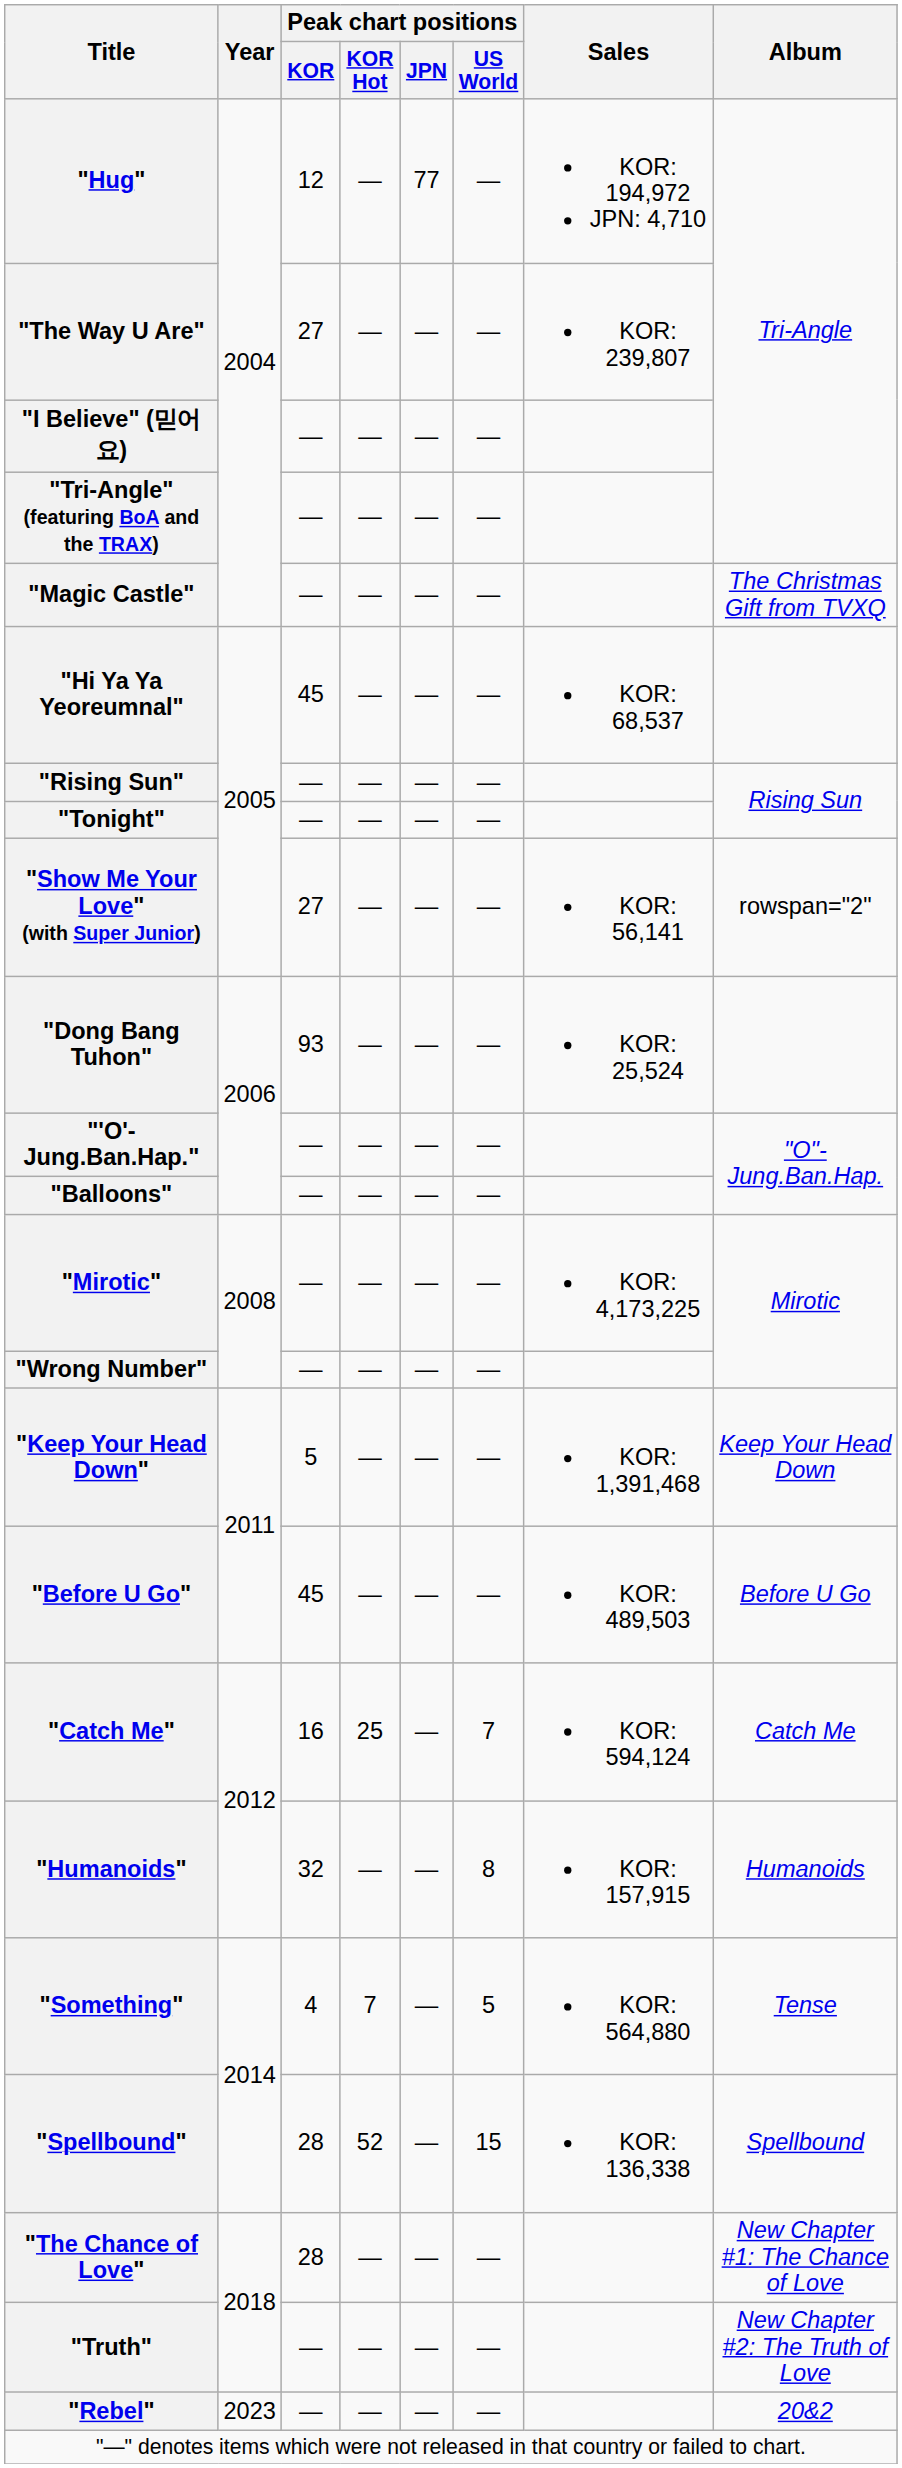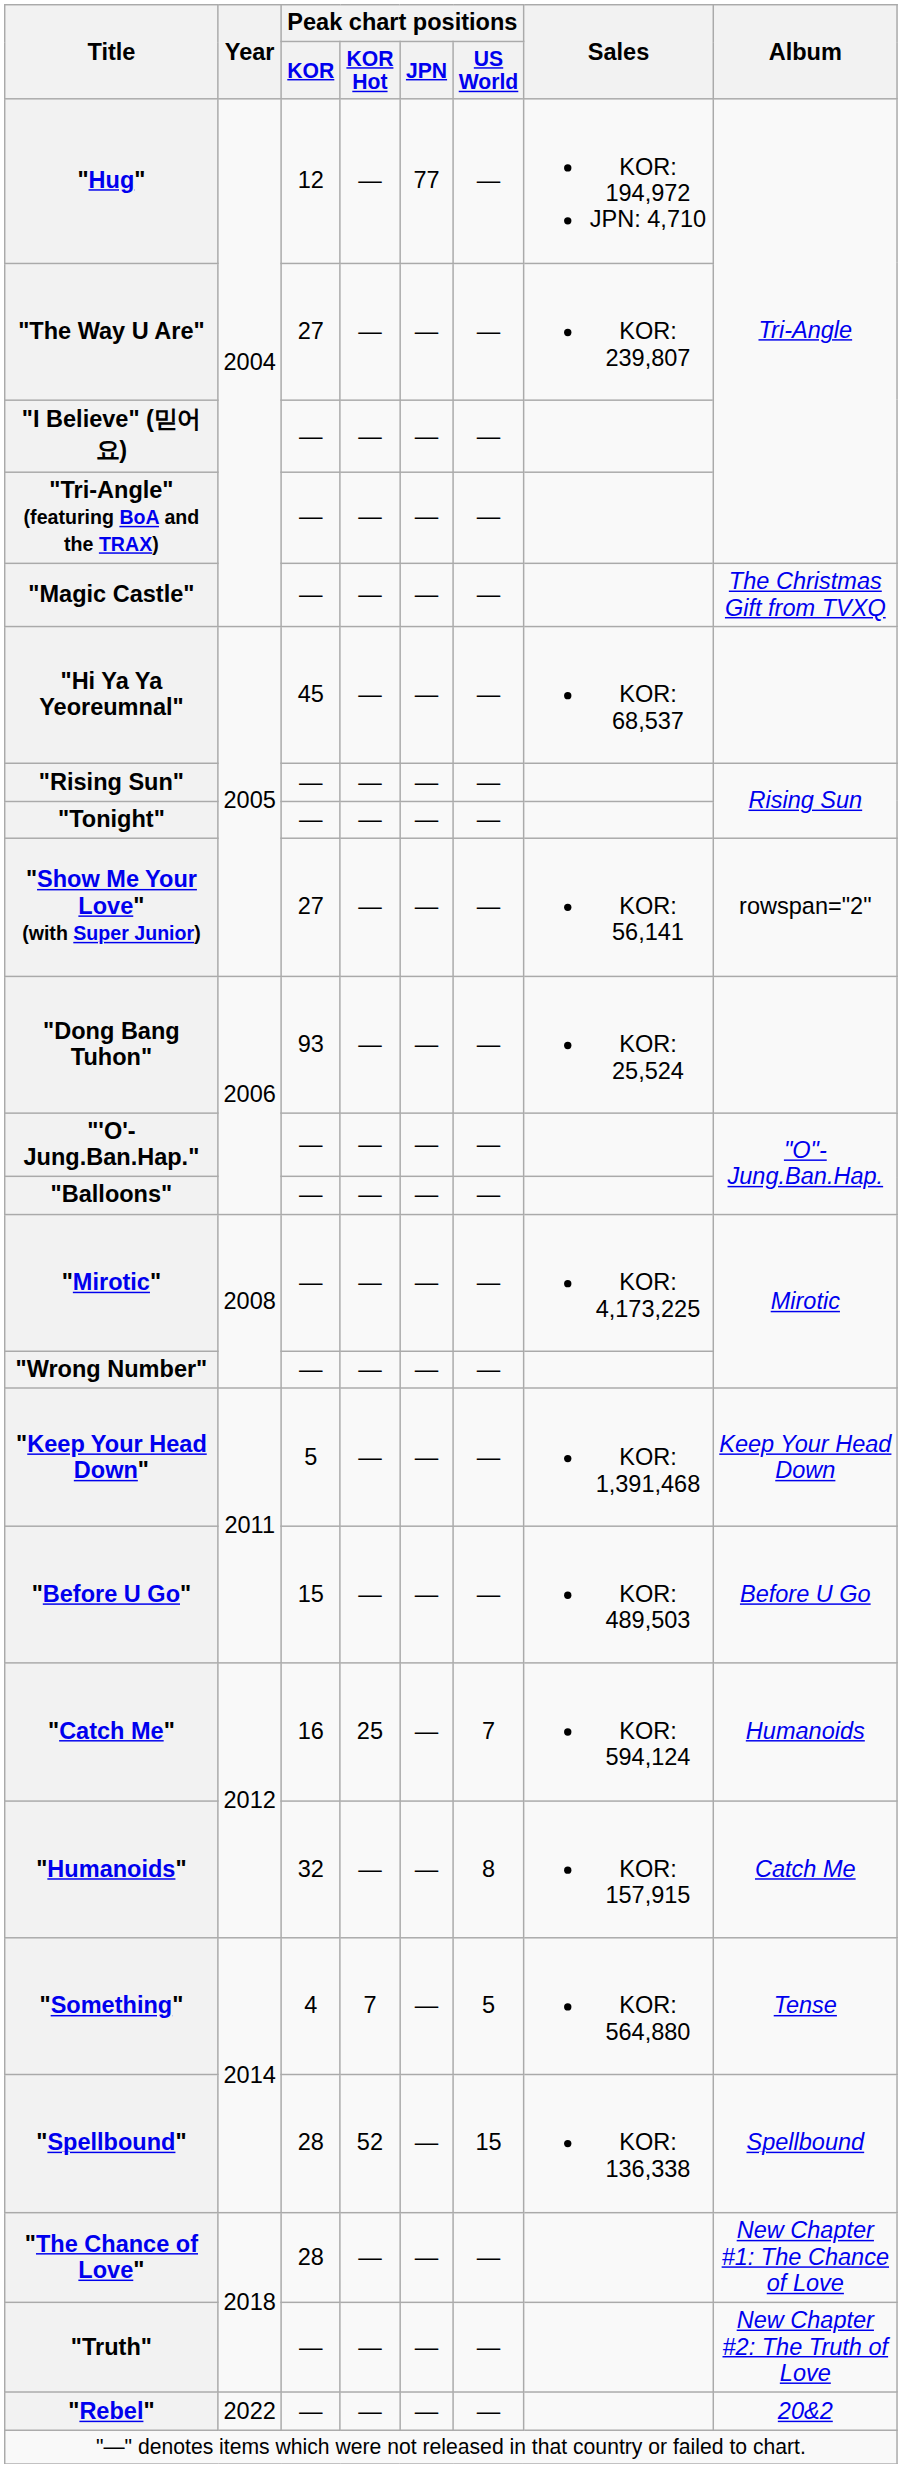(311, 1594) 45 -> (311, 1594) 15
(805, 1731) Catch Me -> (805, 1731) Humanoids
(805, 1868) Humanoids -> (805, 1868) Catch Me
(250, 2410) 2023 -> (250, 2410) 2022
